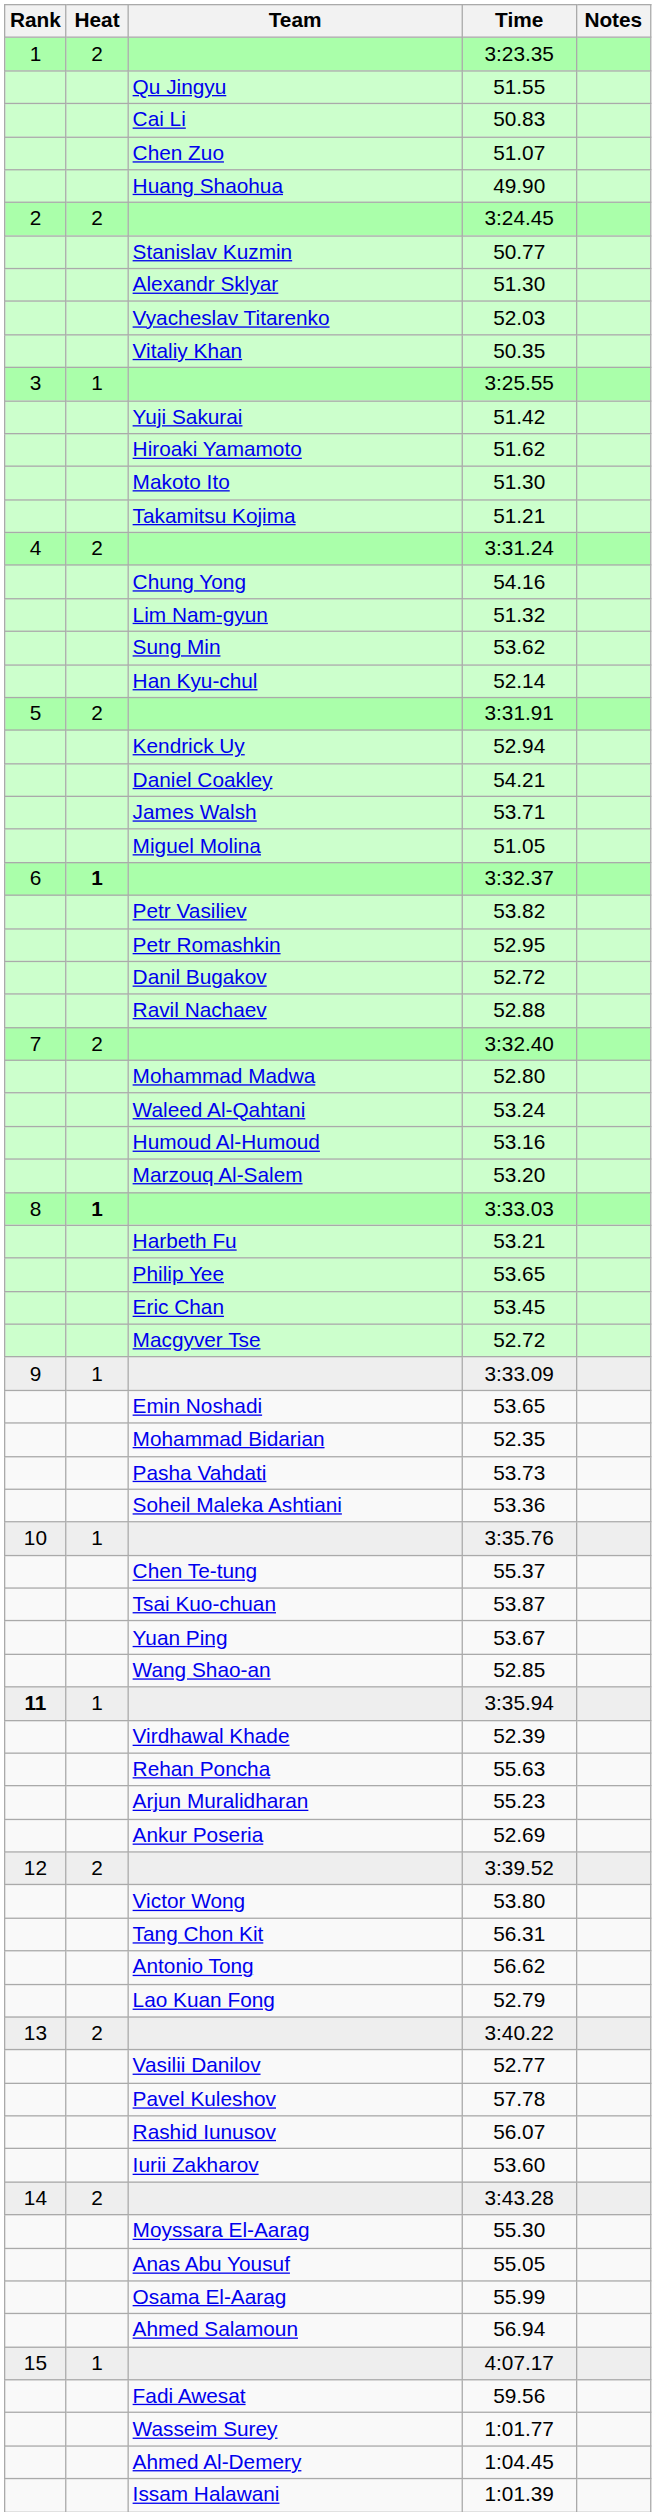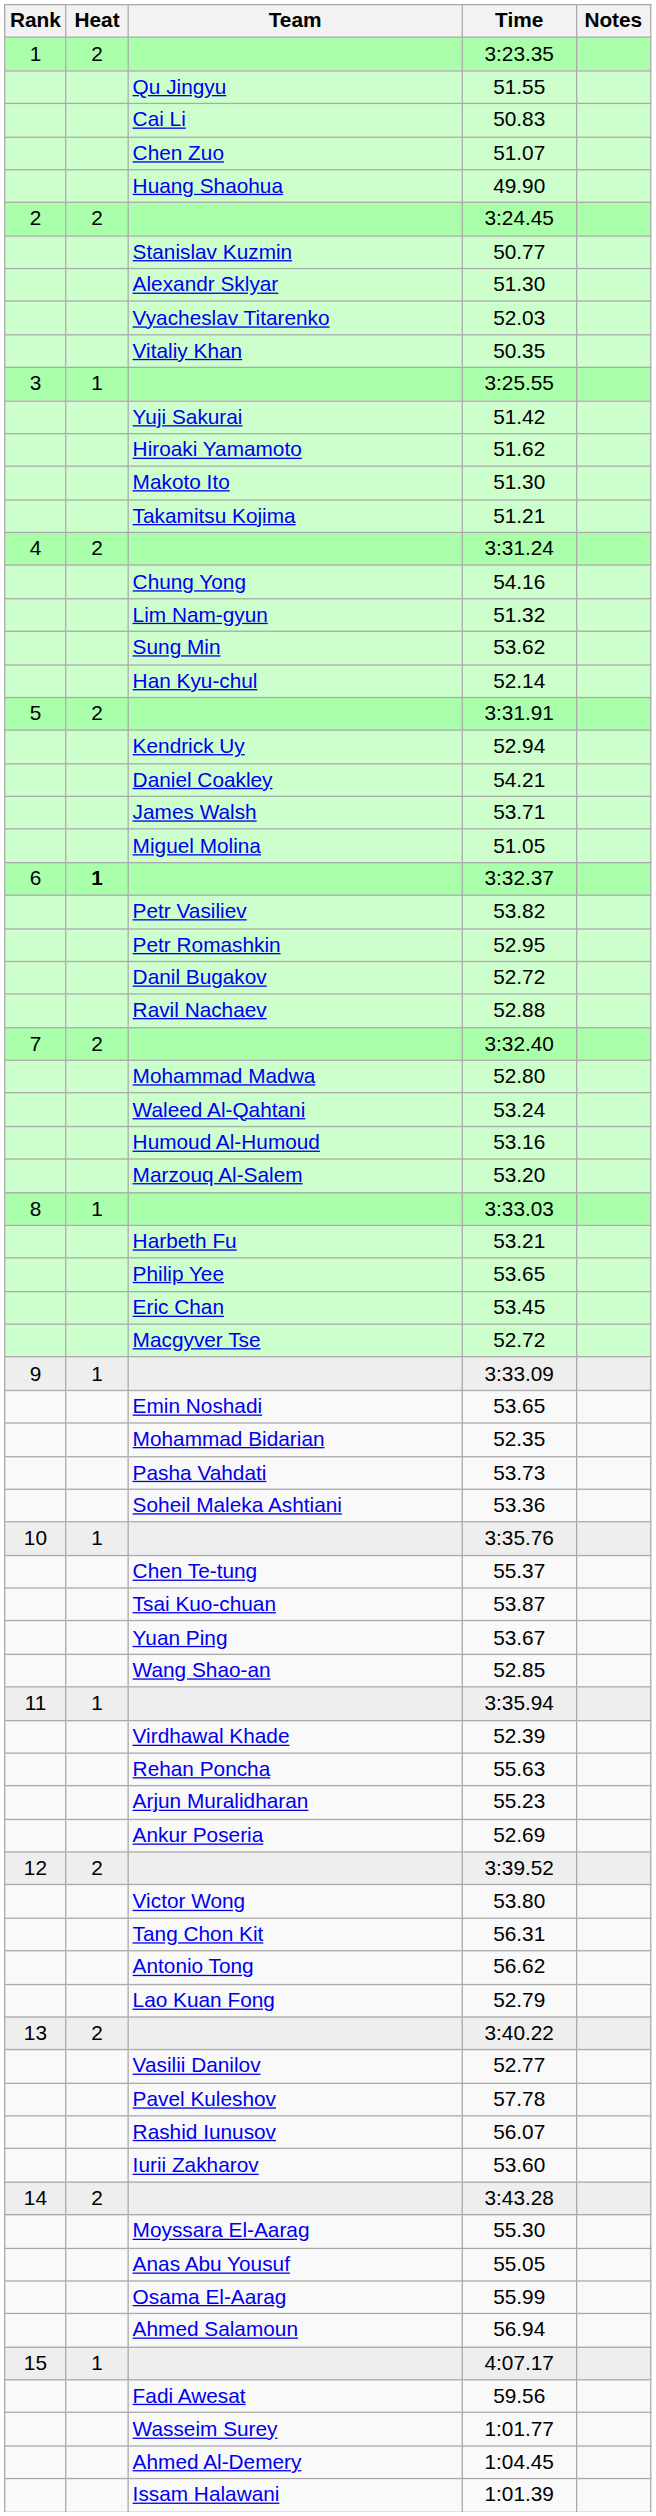(97, 1208) bold -> (97, 1208) normal
(35, 1703) bold -> (35, 1703) normal
